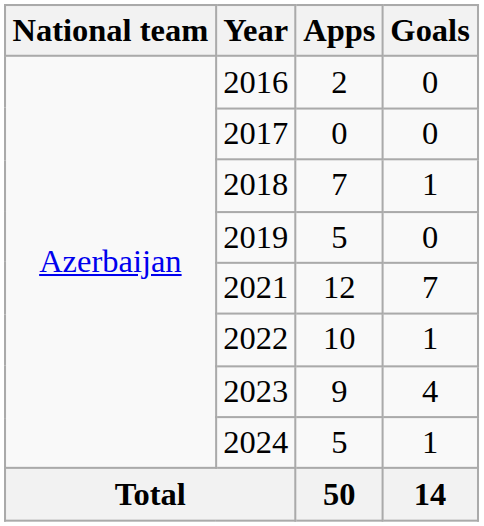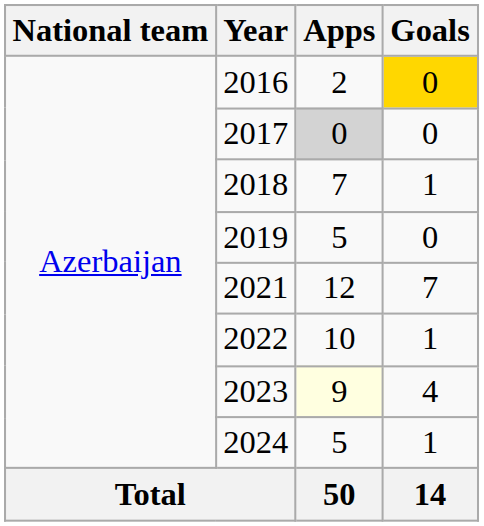(430, 81) no background -> (430, 81) gold background
(339, 133) no background -> (339, 133) lightgrey background
(339, 390) no background -> (339, 390) lightyellow background
